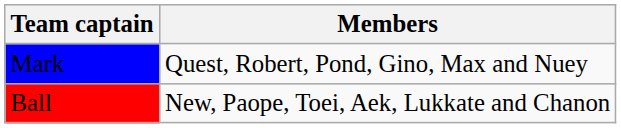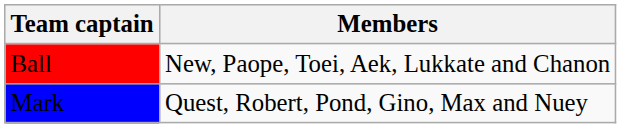rows swapped: (37, 63) <-> (31, 102)
